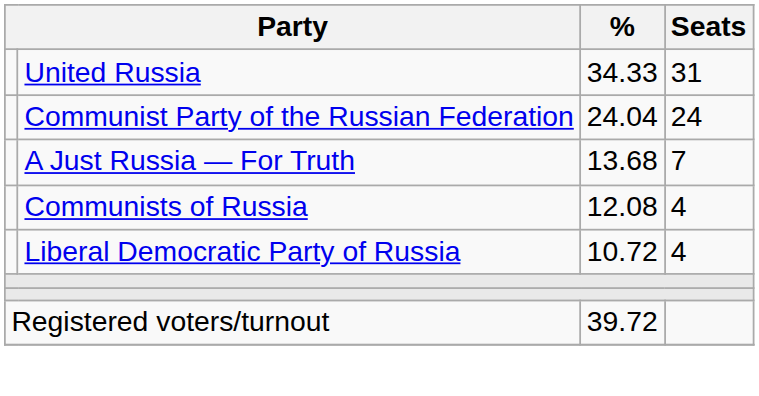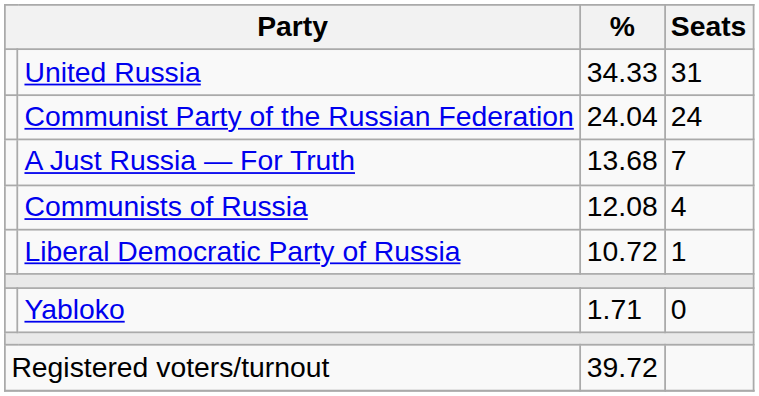(679, 251) 4 -> (679, 251) 1
+ row: (75, 309)
